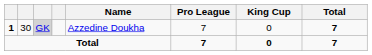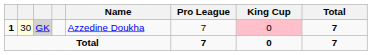(26, 27) no background -> (26, 27) lightyellow background
(269, 27) no background -> (269, 27) pink background
